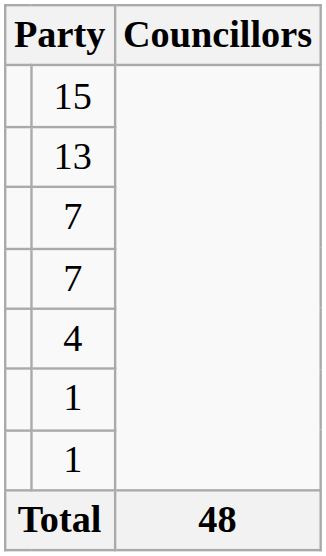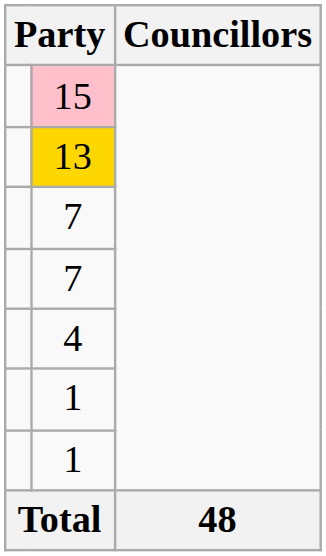(73, 95) no background -> (73, 95) pink background
(73, 156) no background -> (73, 156) gold background
